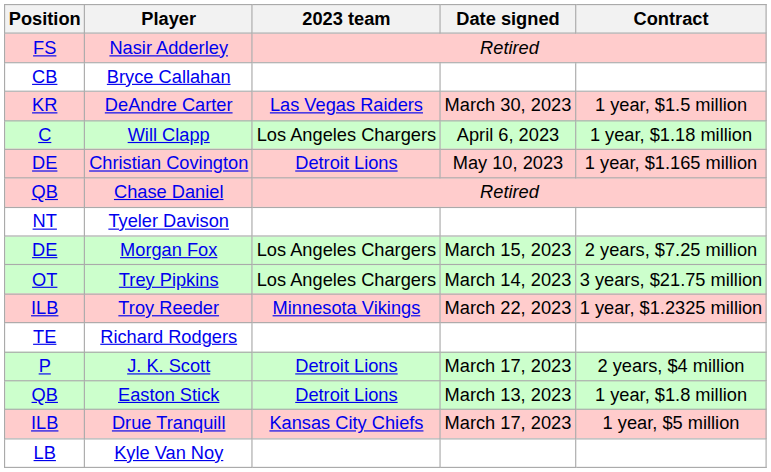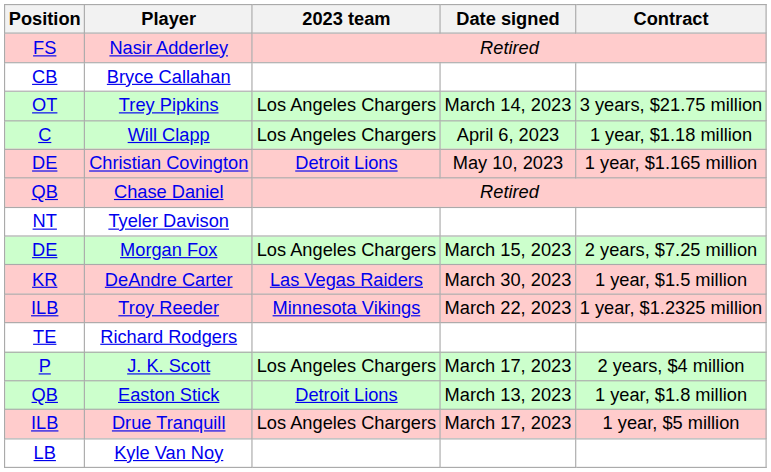rows swapped: (169, 105) <-> (169, 279)
(346, 366) Detroit Lions -> (346, 366) Los Angeles Chargers
(346, 423) Kansas City Chiefs -> (346, 423) Los Angeles Chargers
